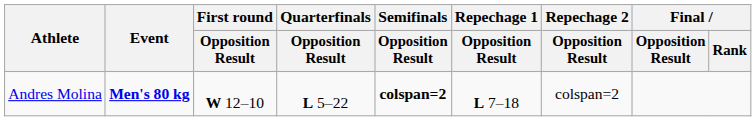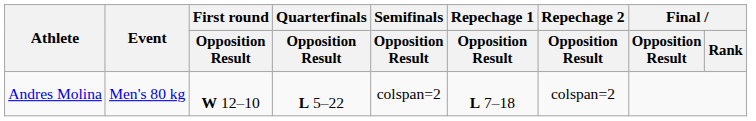(149, 94) bold -> (147, 94) normal
(413, 94) bold -> (409, 94) normal
